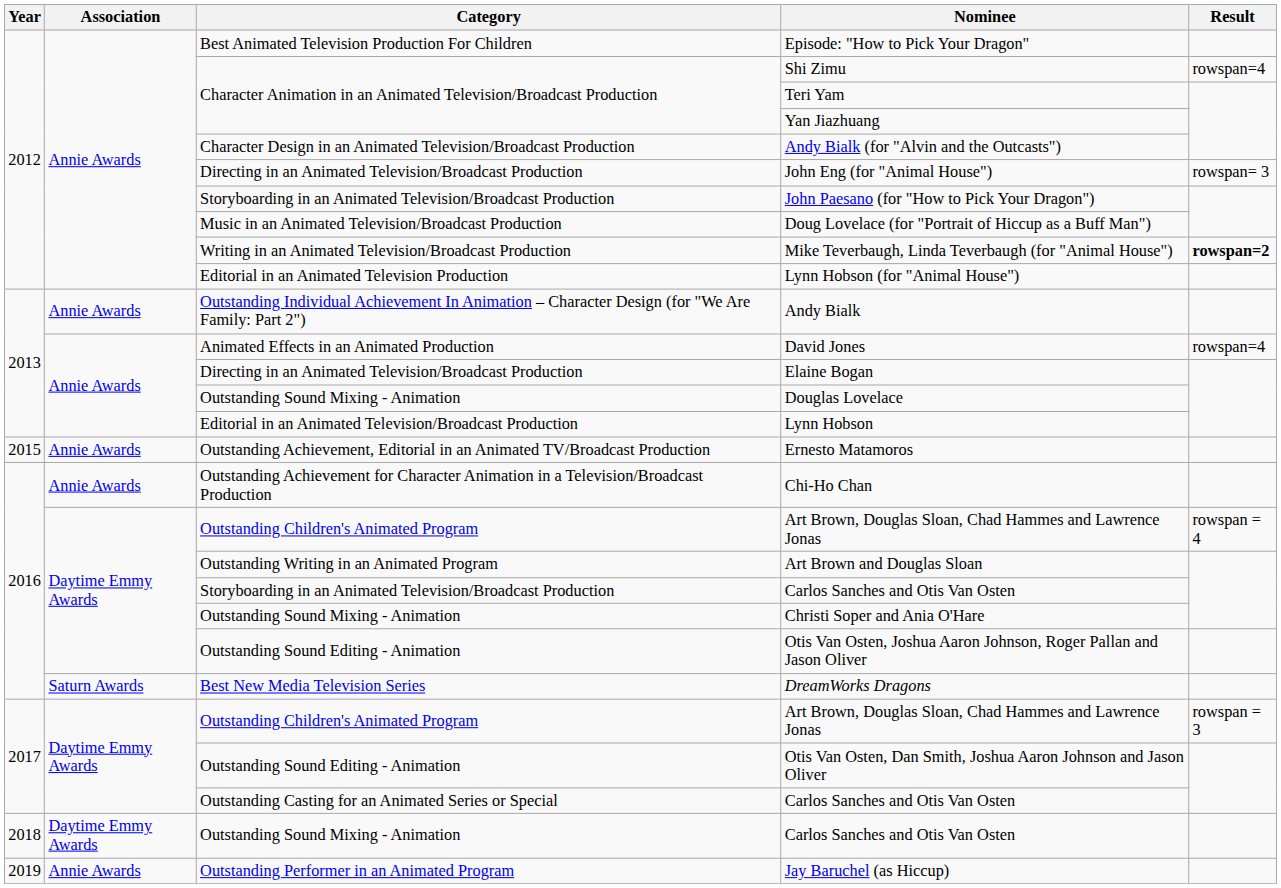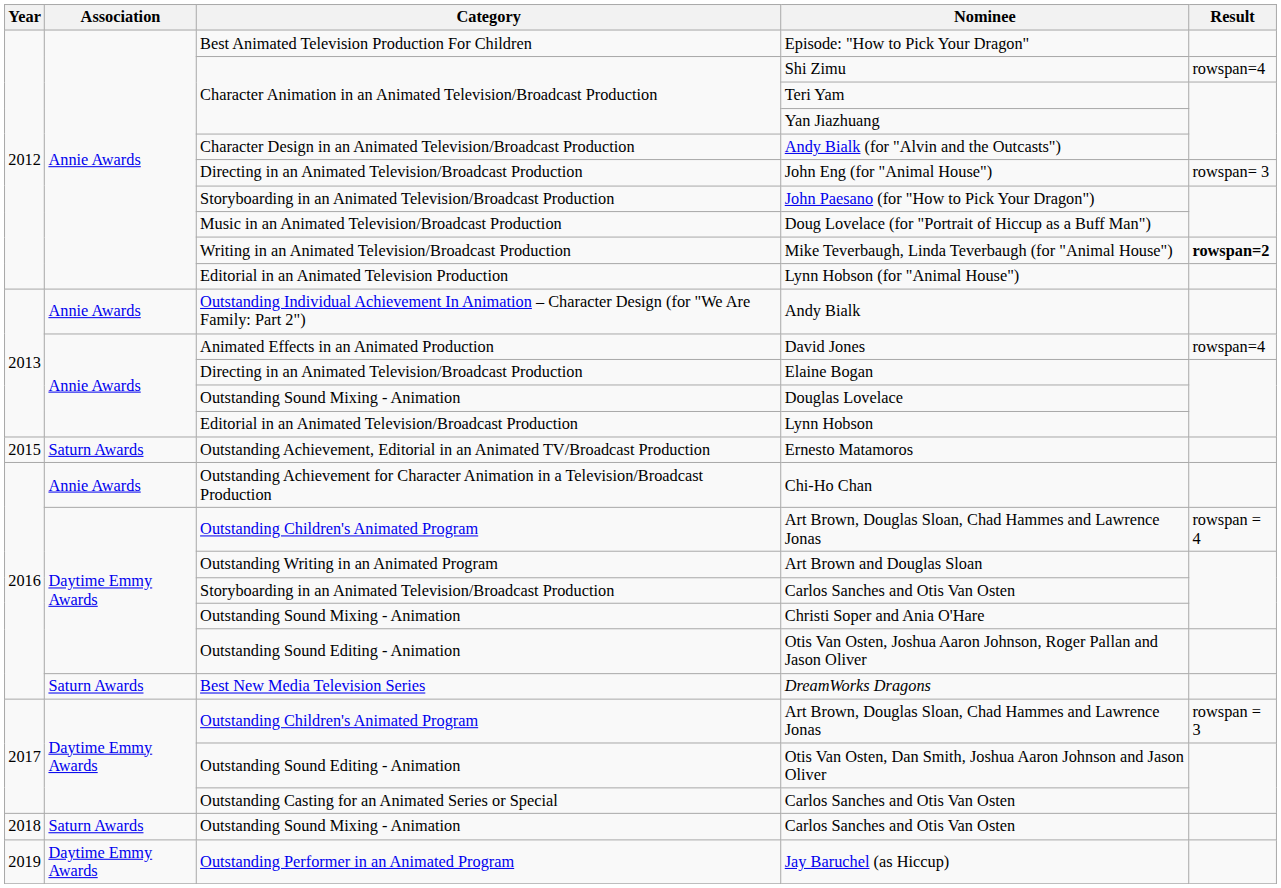(95, 449) Annie Awards -> (96, 449) Saturn Awards
(100, 835) Daytime Emmy Awards -> (96, 826) Saturn Awards
(95, 870) Annie Awards -> (100, 861) Daytime Emmy Awards
